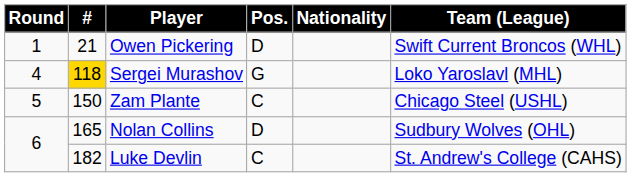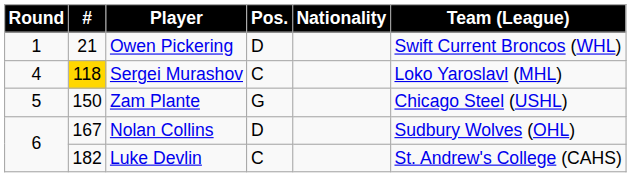(258, 74) G -> (257, 74) C
(257, 102) C -> (258, 102) G
(87, 130) 165 -> (87, 130) 167
